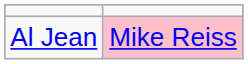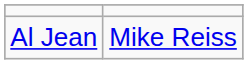(173, 37) pink background -> (173, 37) no background
